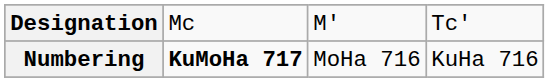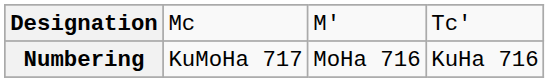(236, 60) bold -> (236, 60) normal
